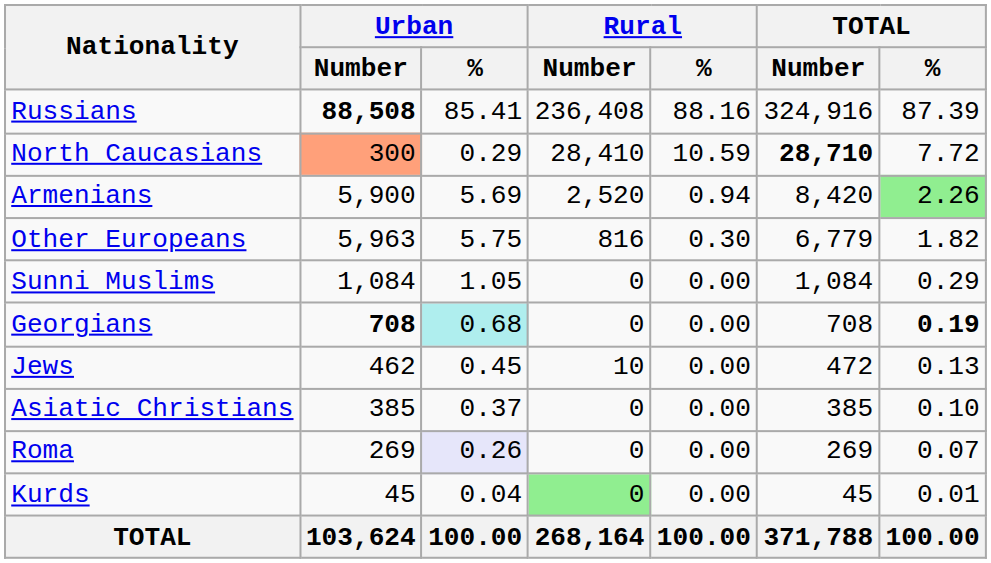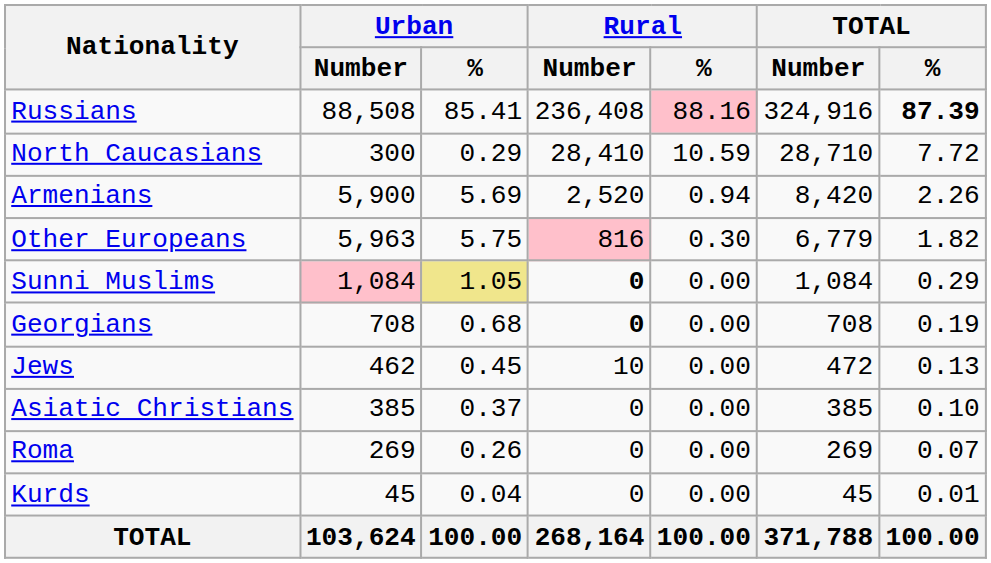(369, 111) bold -> (369, 111) normal
(712, 111) no background -> (712, 111) pink background
(940, 111) normal -> (940, 111) bold
(392, 154) lightsalmon background -> (392, 154) no background
(826, 154) bold -> (826, 154) normal
(948, 197) lightgreen background -> (948, 197) no background
(621, 239) no background -> (621, 239) pink background
(376, 282) no background -> (376, 282) pink background
(491, 282) no background -> (491, 282) khaki background
(637, 282) normal -> (637, 282) bold
(392, 324) bold -> (392, 324) normal
(491, 324) paleturquoise background -> (491, 324) no background
(637, 324) normal -> (637, 324) bold
(948, 324) bold -> (948, 324) normal
(491, 452) lavender background -> (491, 452) no background
(637, 495) lightgreen background -> (637, 495) no background
